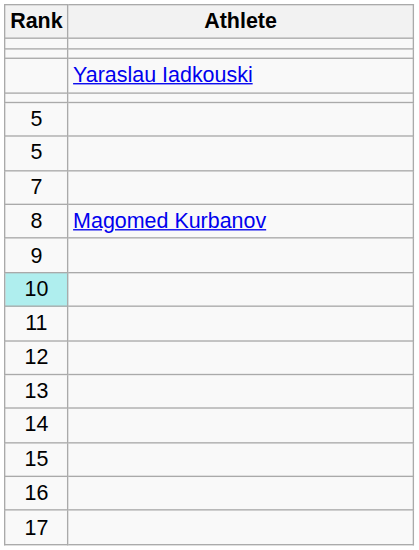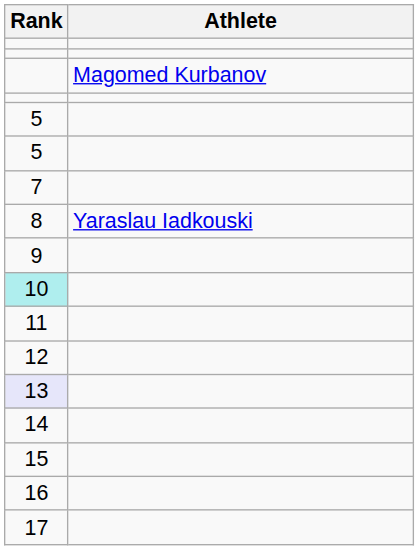(163, 75) Yaraslau Iadkouski -> (170, 75) Magomed Kurbanov
(170, 221) Magomed Kurbanov -> (163, 221) Yaraslau Iadkouski
(36, 391) no background -> (36, 391) lavender background
